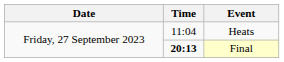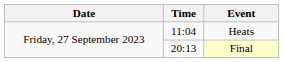(184, 48) bold -> (184, 48) normal
